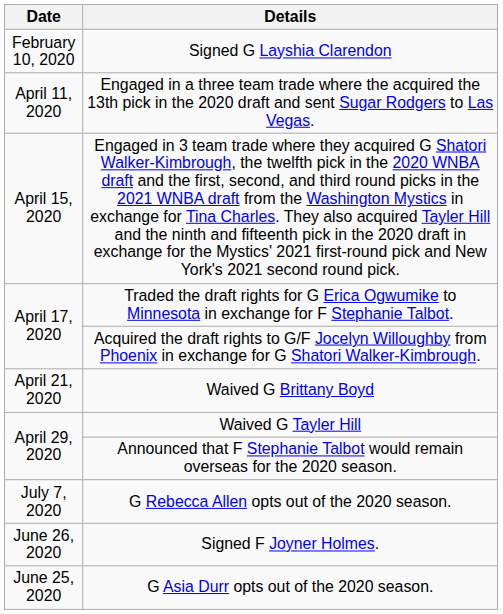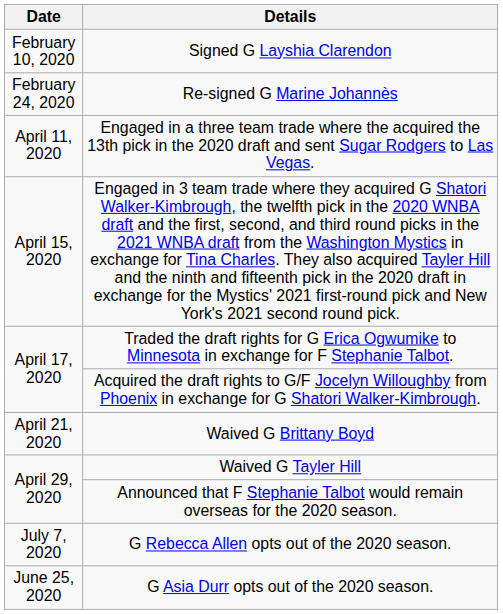+ row: (290, 94)
- row: (290, 544)
